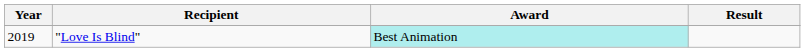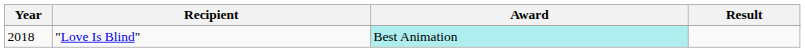(21, 36) 2019 -> (21, 36) 2018
